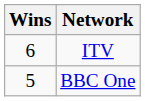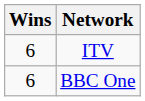(30, 80) 5 -> (30, 80) 6
